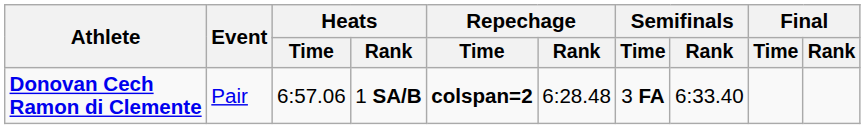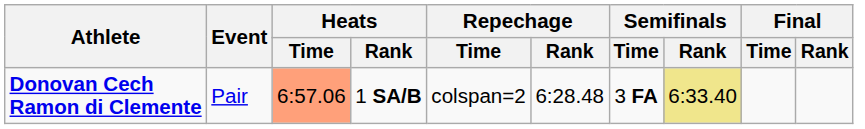(311, 96) no background -> (311, 96) lightsalmon background
(482, 96) bold -> (479, 96) normal
(709, 96) no background -> (703, 96) khaki background
